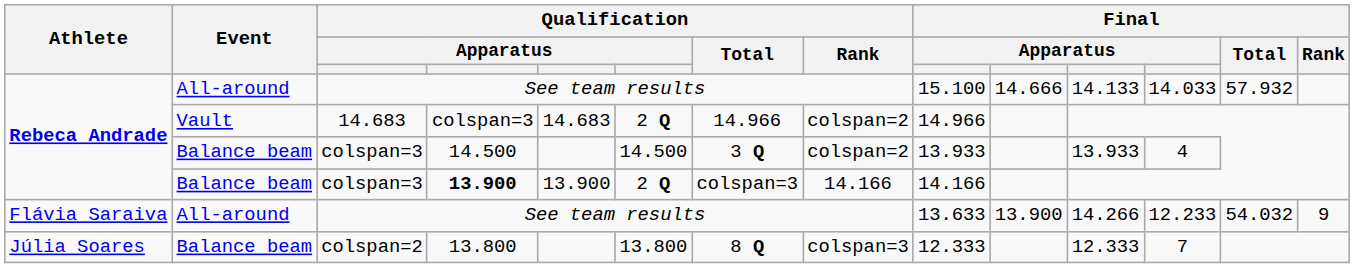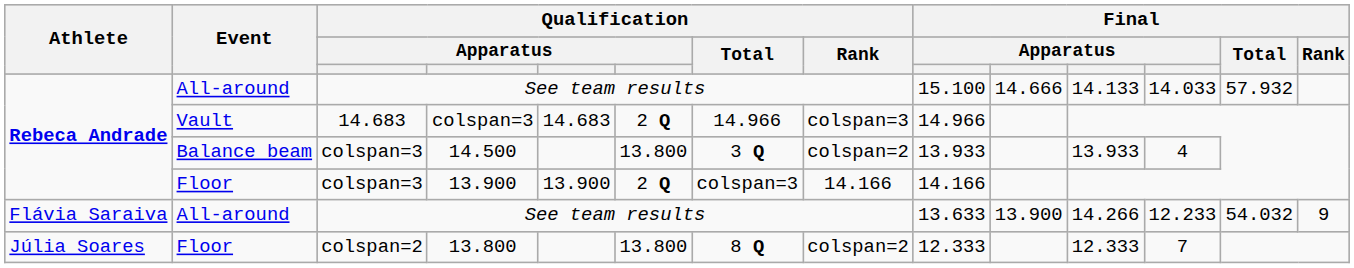(858, 120) colspan=2 -> (858, 120) colspan=3
(653, 152) 14.500 -> (653, 152) 13.800
(244, 184) Balance beam -> (205, 184) Floor
(483, 184) bold -> (483, 184) normal
(244, 247) Balance beam -> (205, 247) Floor
(858, 247) colspan=3 -> (858, 247) colspan=2
